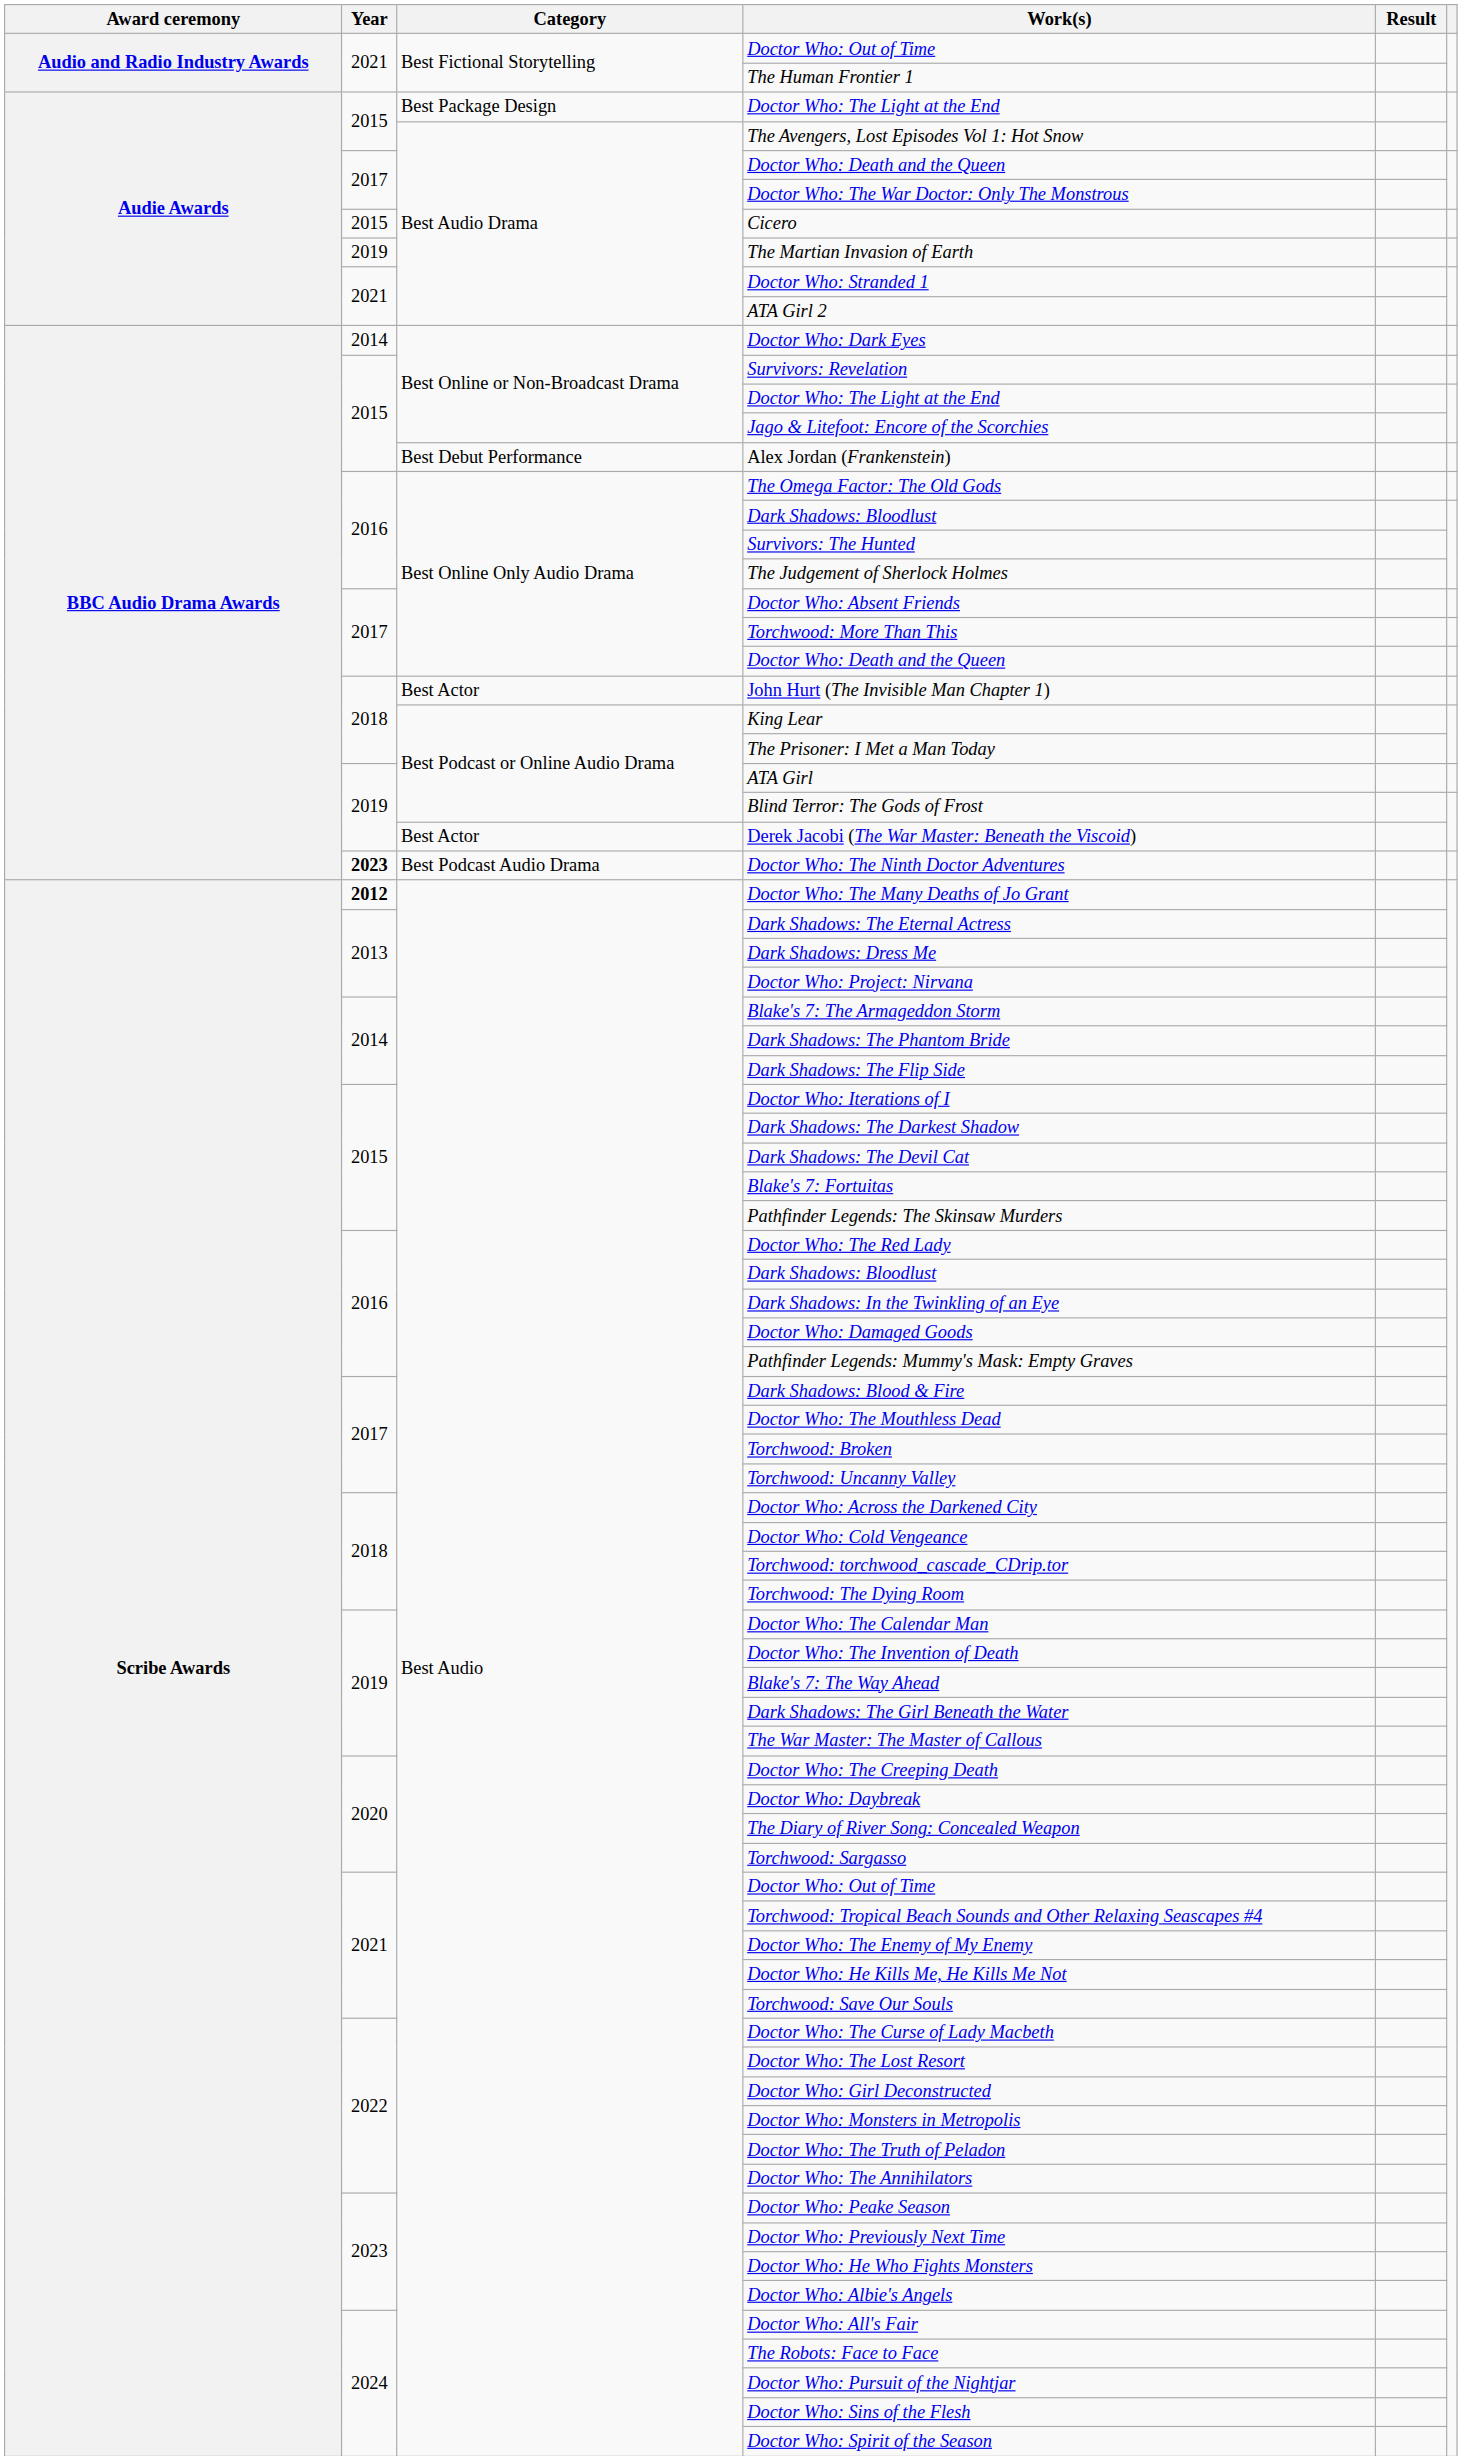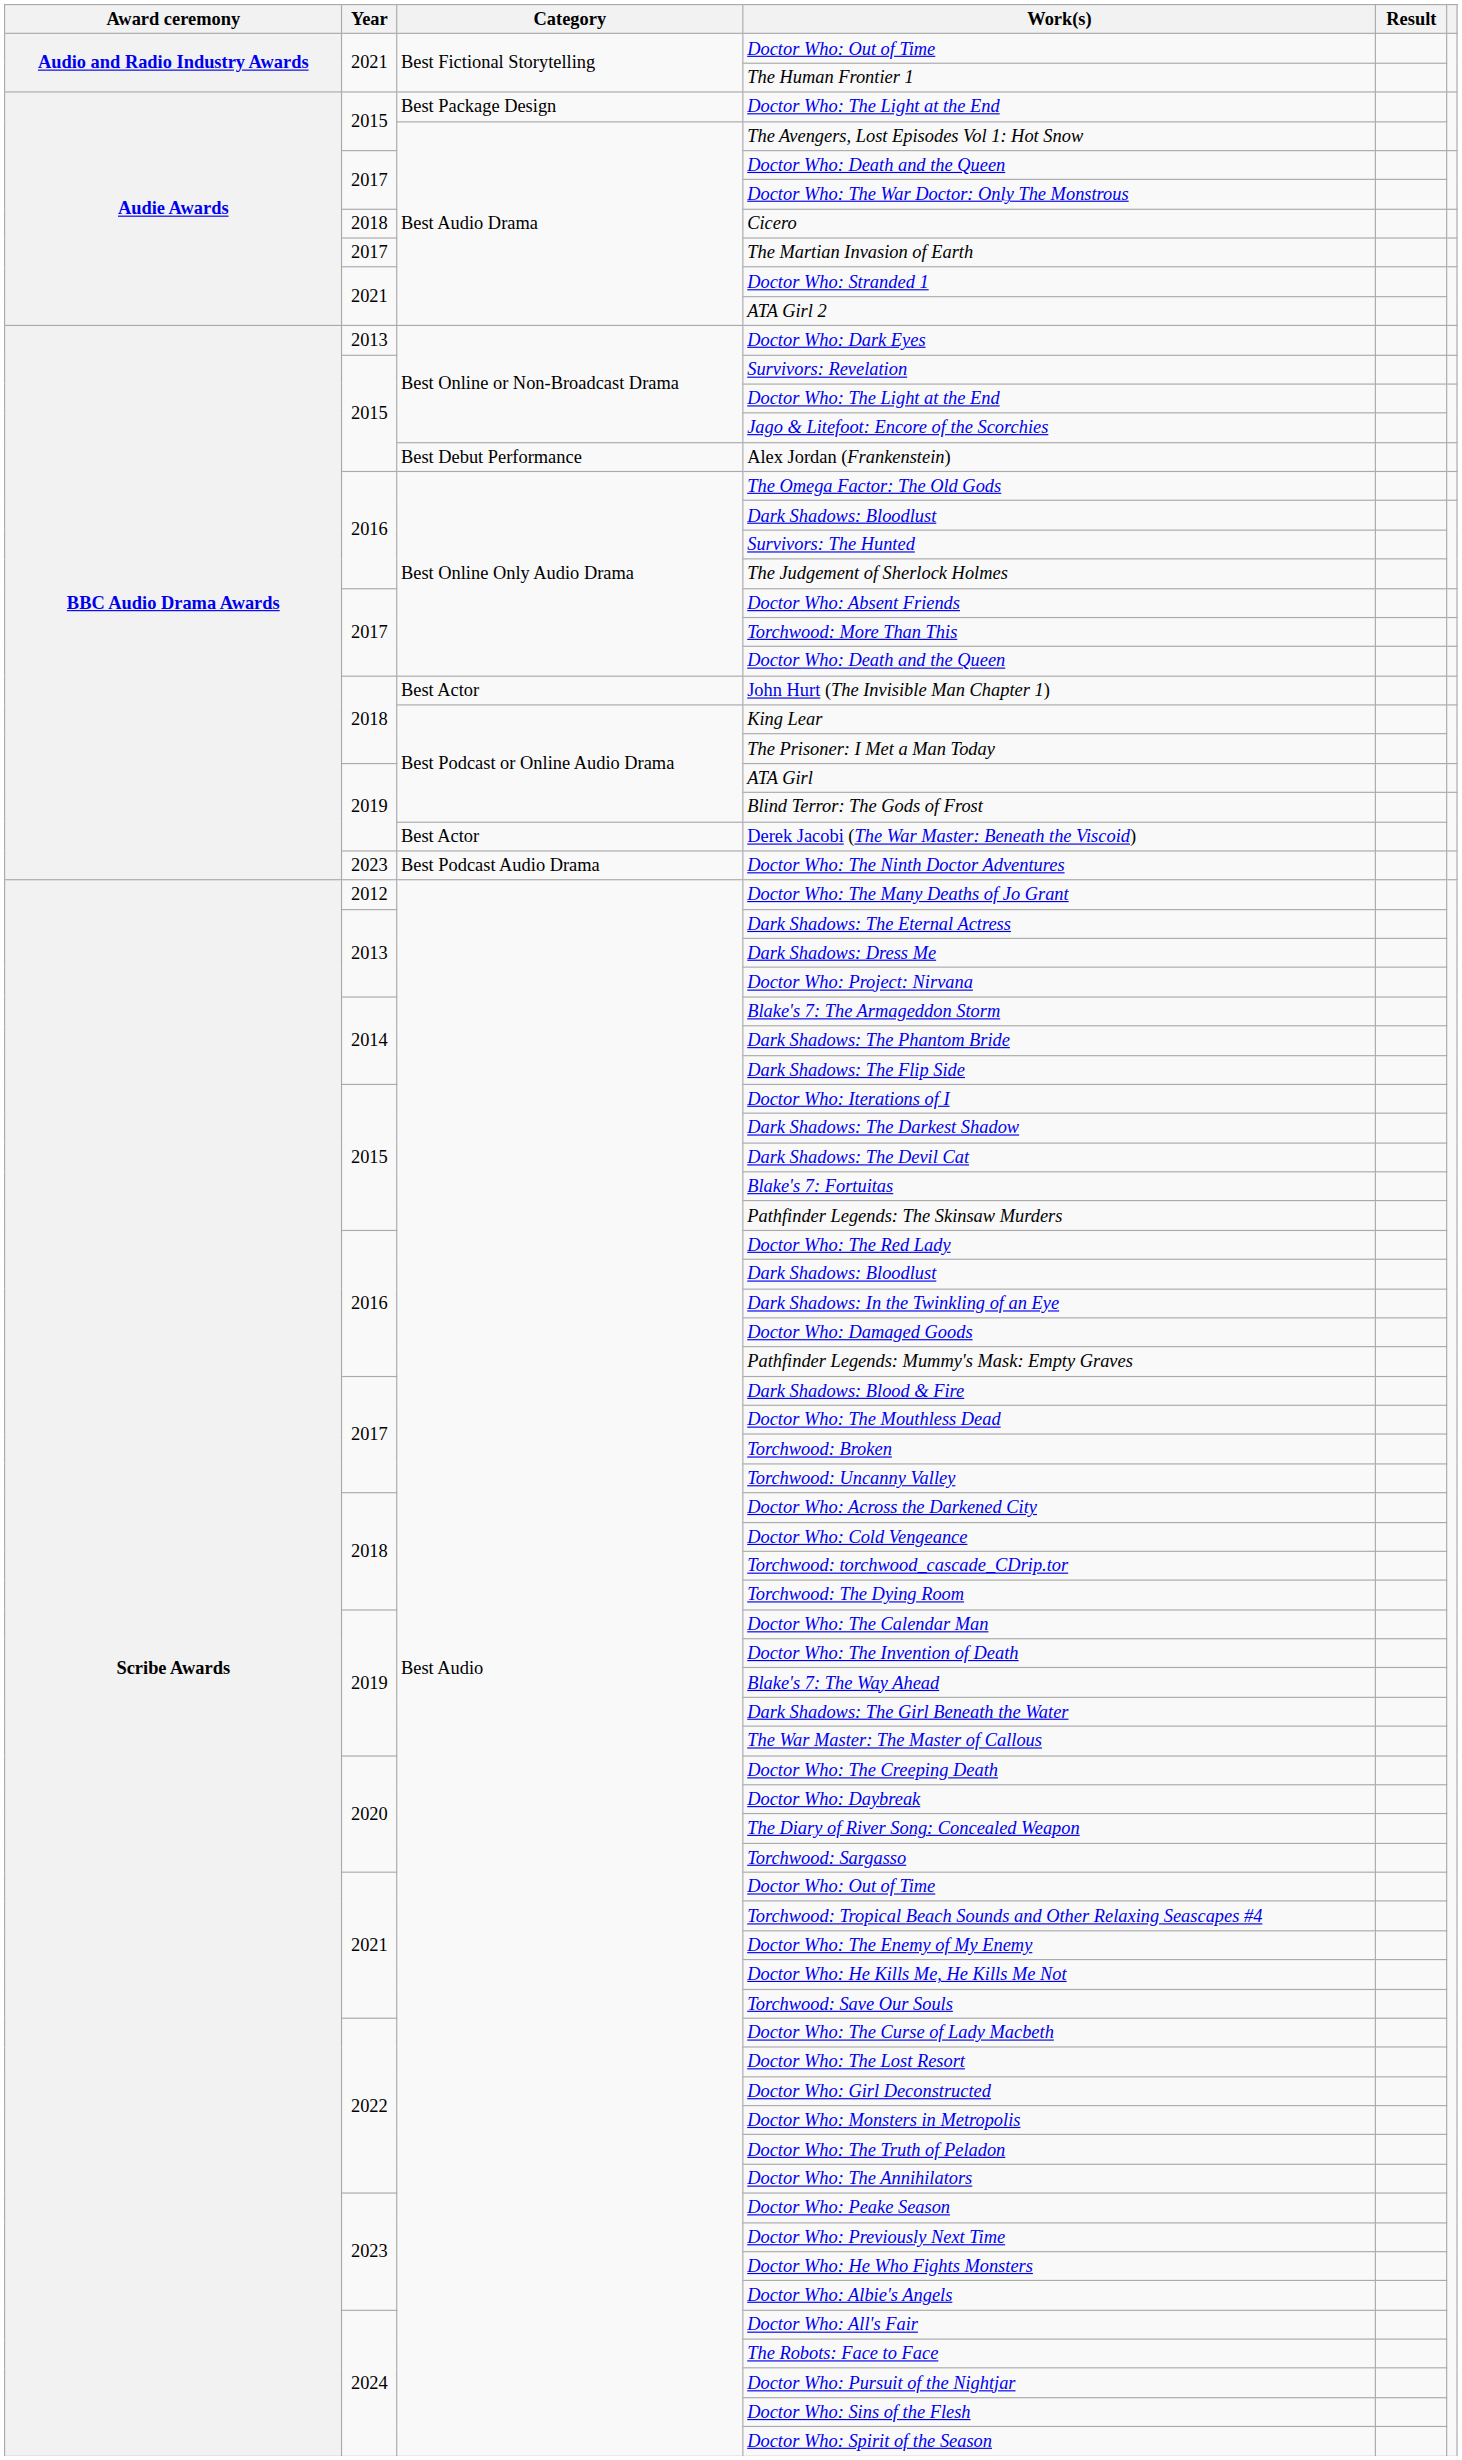(369, 223) 2015 -> (369, 223) 2018
(369, 252) 2019 -> (369, 252) 2017
(369, 340) 2014 -> (369, 340) 2013
(369, 865) bold -> (369, 865) normal
(369, 894) bold -> (369, 894) normal
